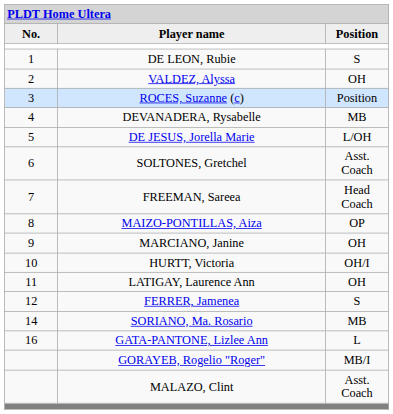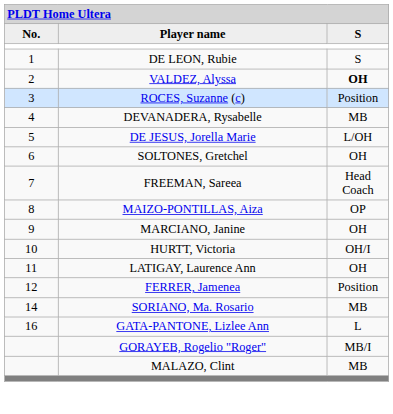(357, 33) Position -> (358, 33) S
(357, 78) normal -> (358, 78) bold
(357, 163) Asst. Coach -> (358, 156) OH
(357, 301) S -> (358, 287) Position
(357, 386) Asst. Coach -> (358, 365) MB
